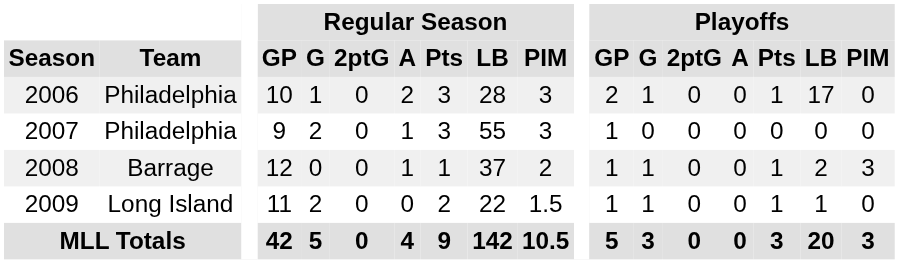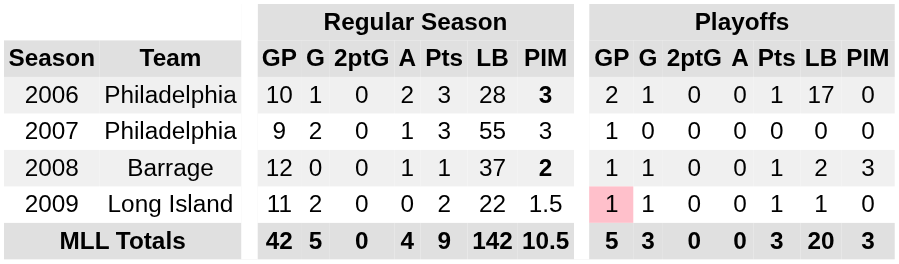(546, 94) normal -> (546, 94) bold
(546, 167) normal -> (546, 167) bold
(612, 204) no background -> (612, 204) pink background
